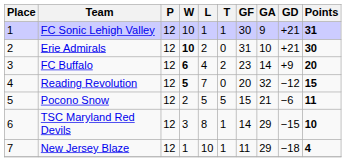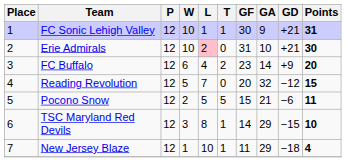(188, 48) bold -> (188, 48) normal
(204, 48) no background -> (204, 48) pink background
(185, 65) bold -> (185, 65) normal
(185, 83) bold -> (185, 83) normal
